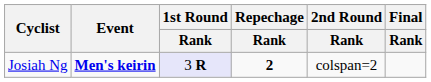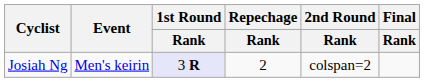(115, 65) bold -> (112, 65) normal
(269, 65) bold -> (263, 65) normal
